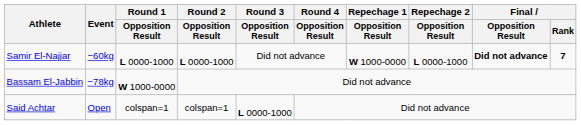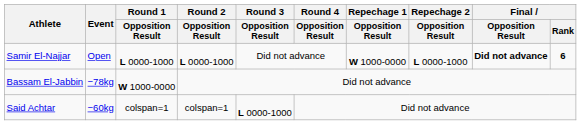(101, 57) −60kg -> (99, 57) Open
(563, 57) 7 -> (563, 57) 6
(99, 108) Open -> (101, 108) −60kg
